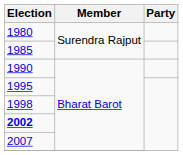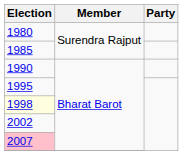(20, 104) no background -> (20, 104) lightyellow background
(20, 123) bold -> (20, 123) normal
(20, 141) no background -> (20, 141) pink background
